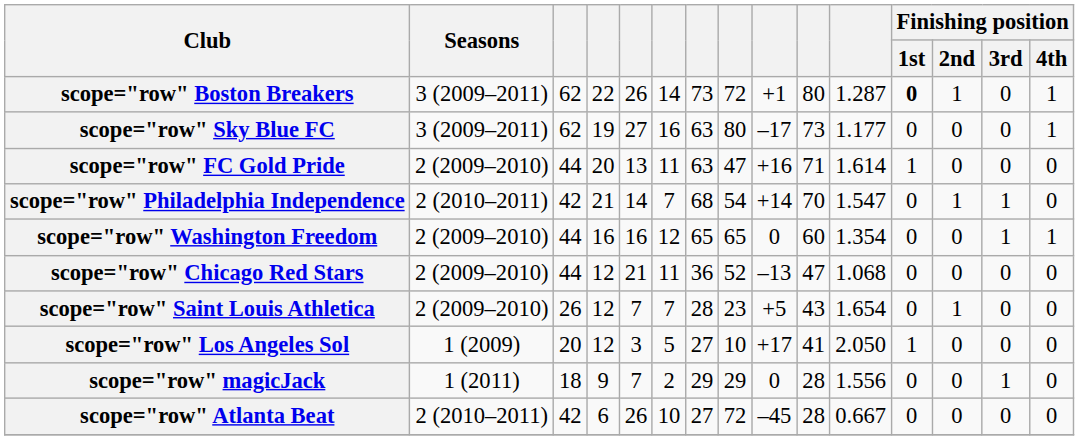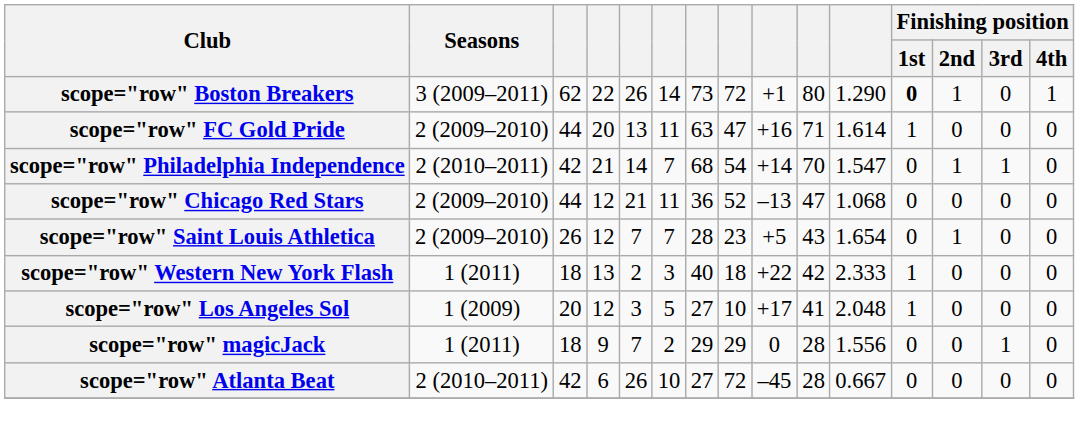(861, 93) 1.287 -> (861, 93) 1.290
- row: (207, 129)
- row: (207, 237)
+ row: (207, 272)
(861, 344) 2.050 -> (861, 308) 2.048
